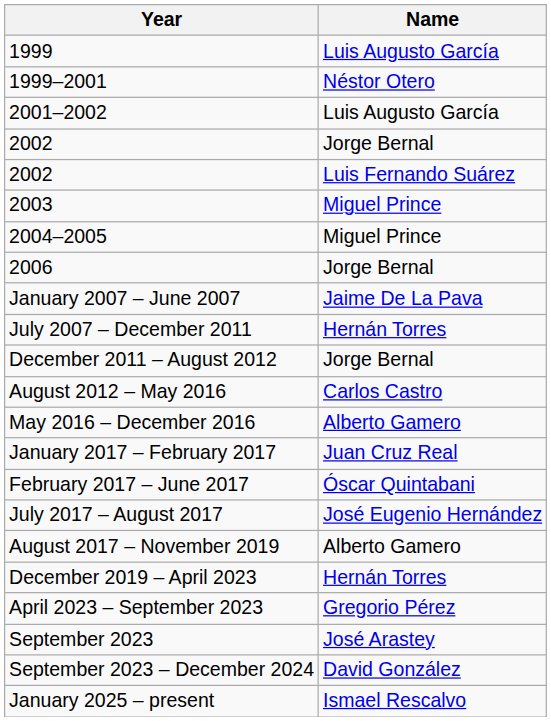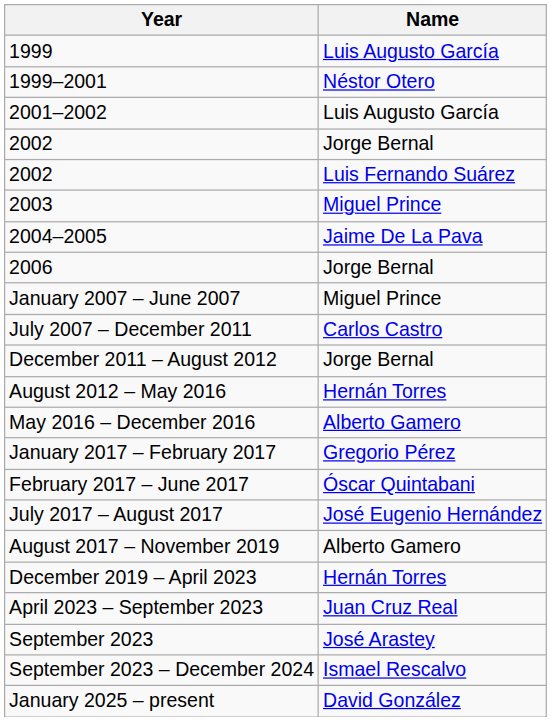(382, 236) Miguel Prince -> (403, 236) Jaime De La Pava
(403, 298) Jaime De La Pava -> (382, 298) Miguel Prince
(385, 329) Hernán Torres -> (383, 329) Carlos Castro
(383, 391) Carlos Castro -> (385, 391) Hernán Torres
(390, 453) Juan Cruz Real -> (389, 453) Gregorio Pérez
(389, 608) Gregorio Pérez -> (390, 608) Juan Cruz Real
(392, 670) David González -> (395, 670) Ismael Rescalvo
(395, 701) Ismael Rescalvo -> (392, 701) David González
